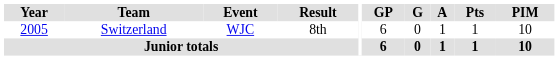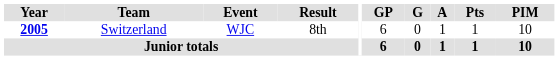(34, 29) normal -> (34, 29) bold
